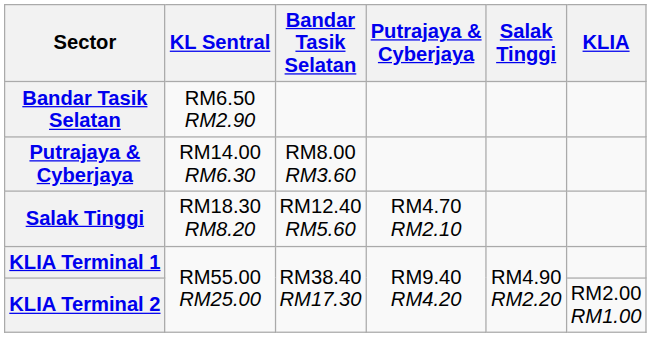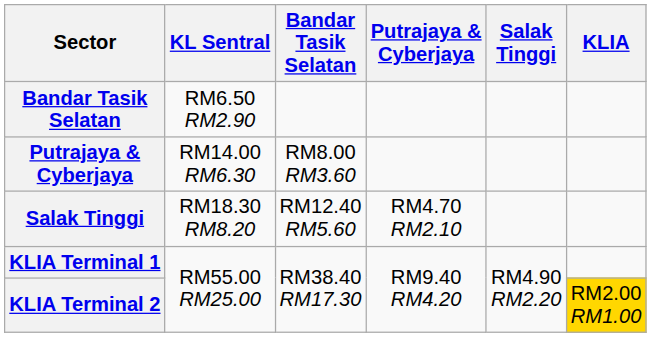(606, 305) no background -> (606, 305) gold background
